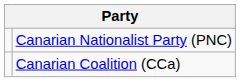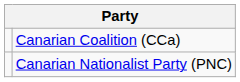rows swapped: (98, 63) <-> (124, 39)
